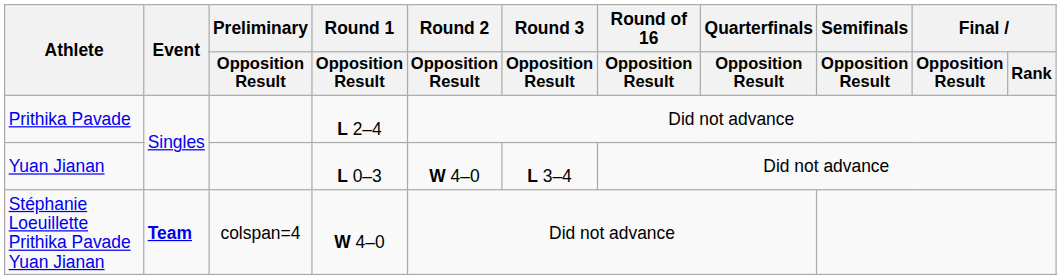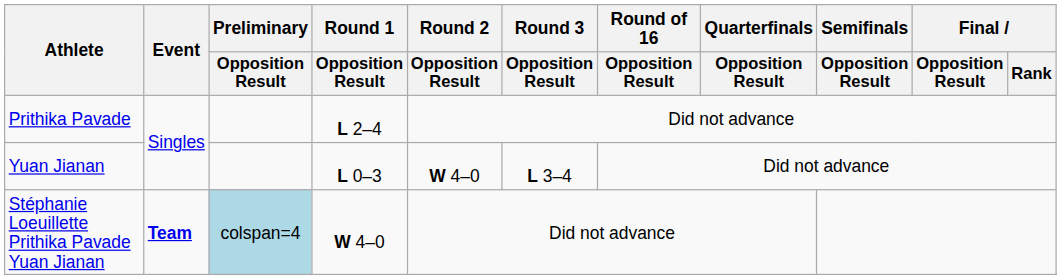(260, 233) no background -> (260, 233) lightblue background
